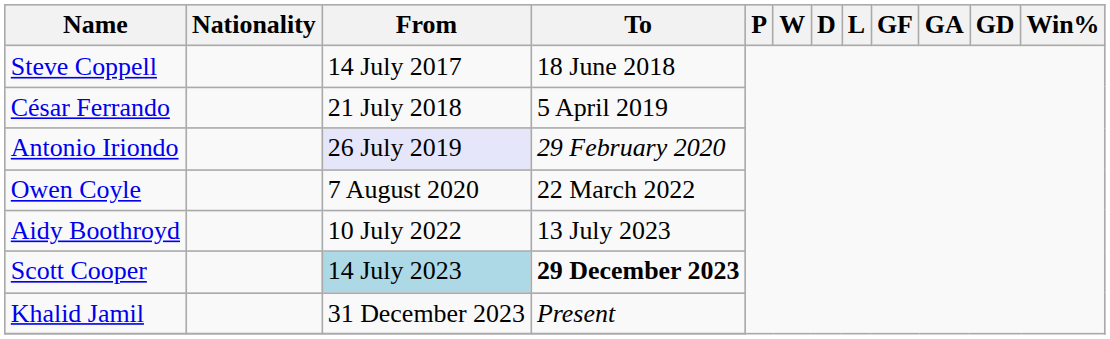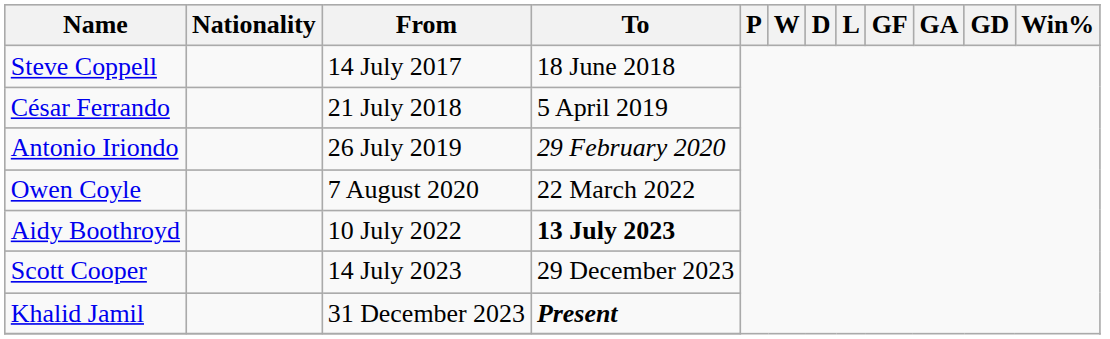(395, 148) lavender background -> (395, 148) no background
(604, 230) normal -> (606, 230) bold
(395, 271) lightblue background -> (395, 271) no background
(638, 271) bold -> (636, 271) normal
(576, 312) normal -> (577, 312) bold
